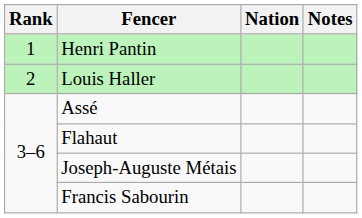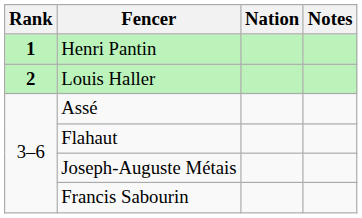(31, 49) normal -> (31, 49) bold
(31, 78) normal -> (31, 78) bold
